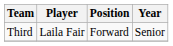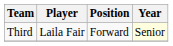(150, 31) no background -> (150, 31) lightyellow background
